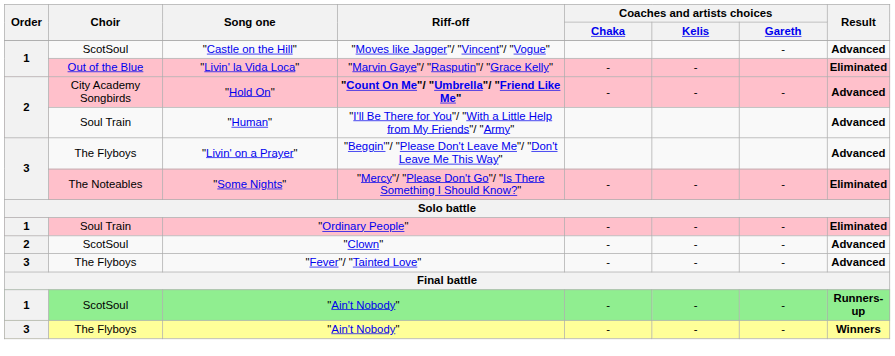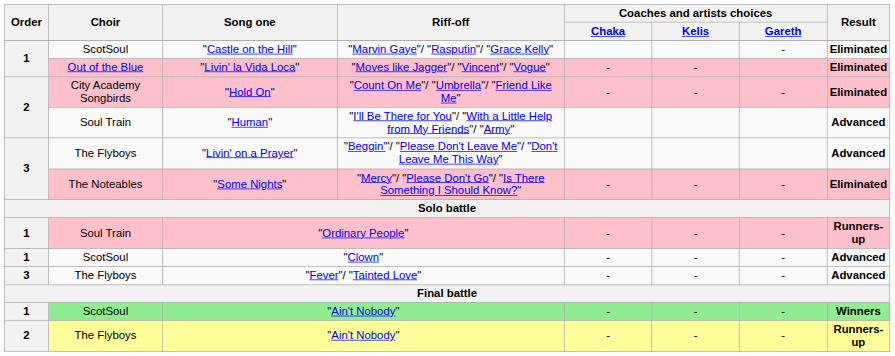(451, 49) "Moves like Jagger"/ "Vincent"/ "Vogue" -> (451, 49) "Marvin Gaye"/ "Rasputin"/ "Grace Kelly"
(858, 49) Advanced -> (858, 49) Eliminated
(451, 67) "Marvin Gaye"/ "Rasputin"/ "Grace Kelly" -> (451, 67) "Moves like Jagger"/ "Vincent"/ "Vogue"
(451, 91) bold -> (451, 91) normal
(858, 91) Advanced -> (858, 91) Eliminated
(858, 226) Eliminated -> (858, 233) Runners-up
(26, 244) 2 -> (26, 257) 1
(858, 305) Runners-up -> (858, 311) Winners
(26, 329) 3 -> (26, 336) 2
(858, 329) Winners -> (858, 336) Runners-up
